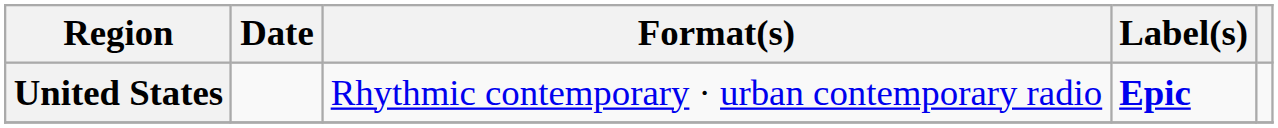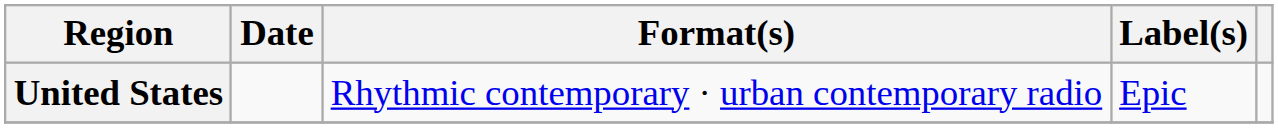(1155, 92) bold -> (1153, 92) normal
